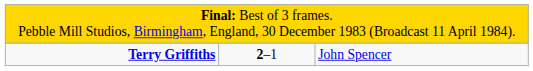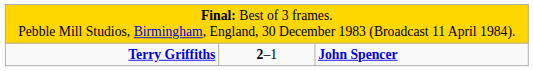(355, 54) normal -> (358, 54) bold
